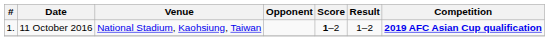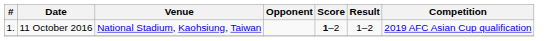(463, 28) bold -> (458, 28) normal
